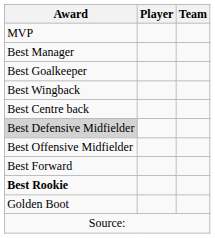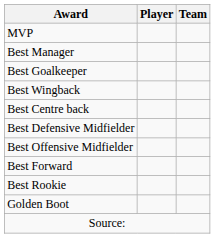(71, 128) lightgrey background -> (71, 128) no background
(38, 185) bold -> (37, 185) normal
